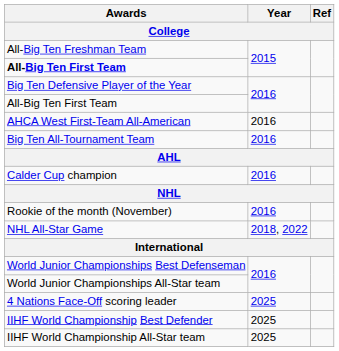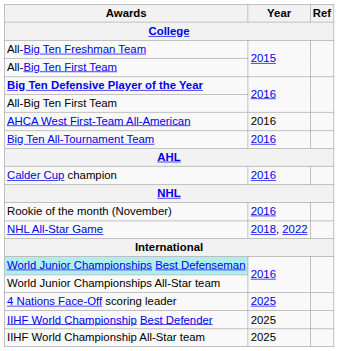(66, 67) bold -> (62, 67) normal
(99, 85) normal -> (105, 85) bold
(126, 265) no background -> (126, 265) paleturquoise background
